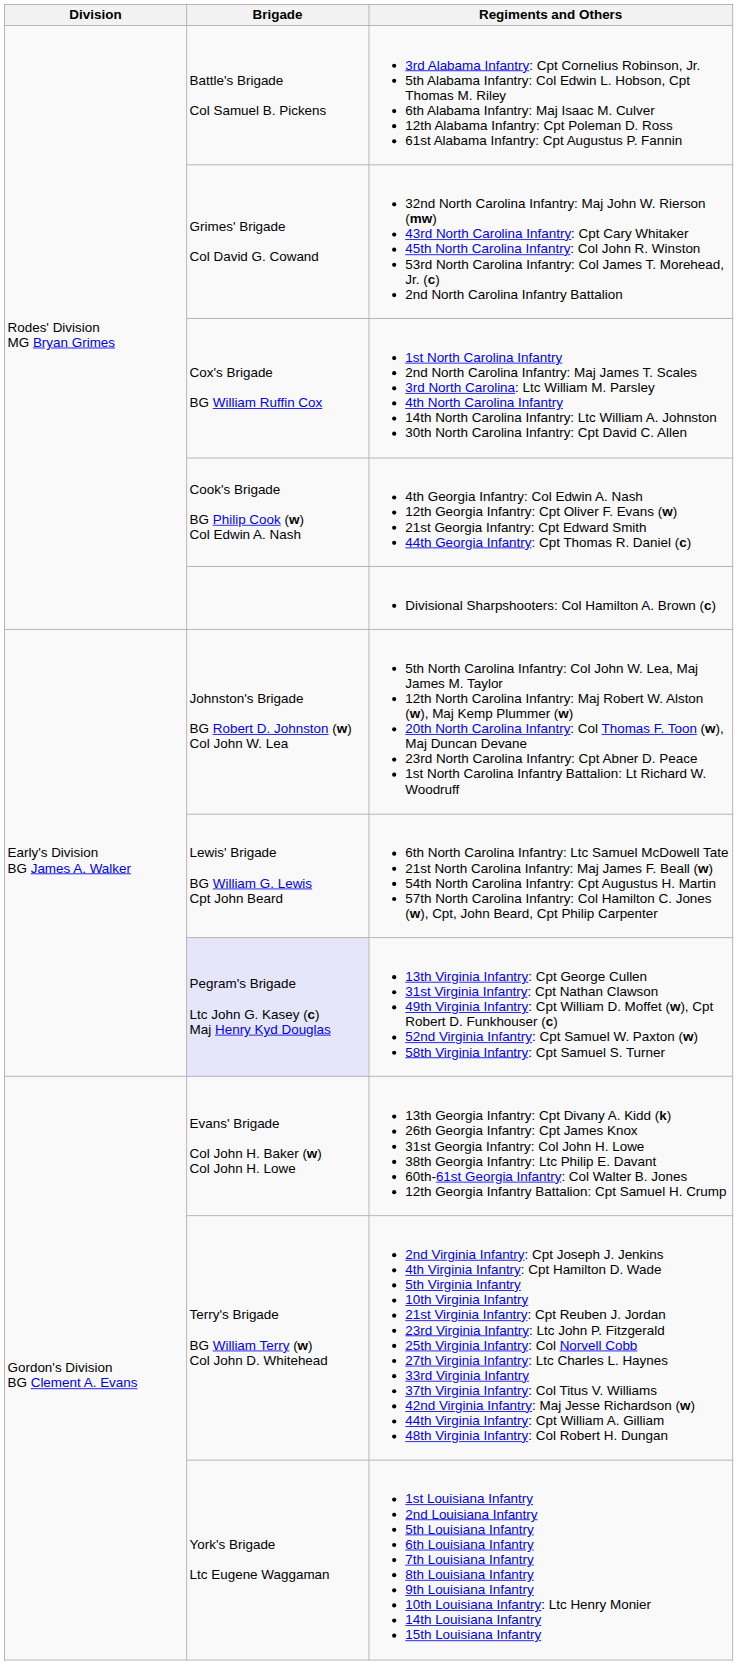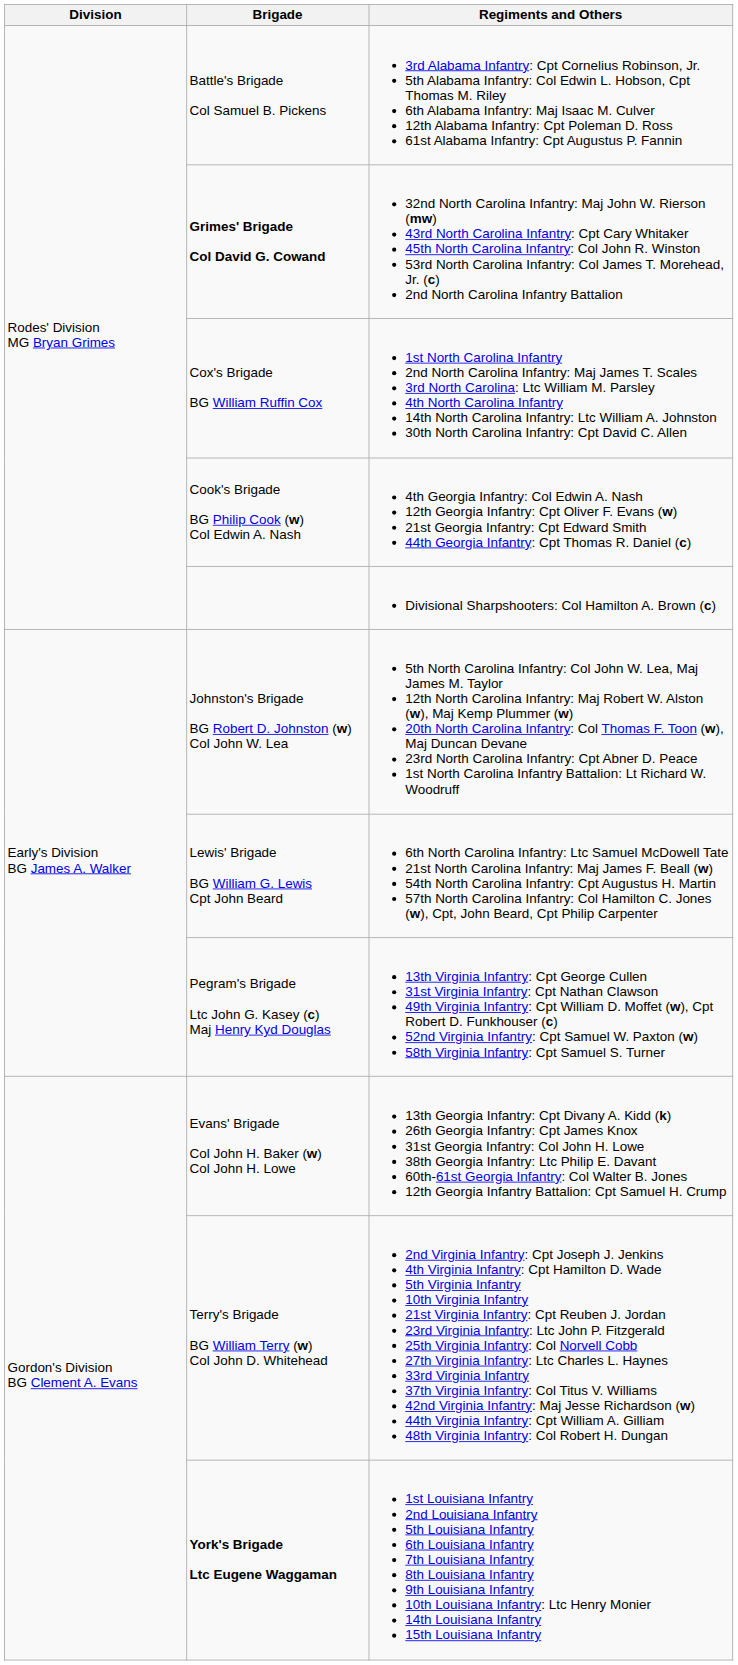(254, 241) normal -> (258, 241) bold
(260, 1007) lavender background -> (260, 1007) no background
(260, 1560) normal -> (263, 1560) bold
